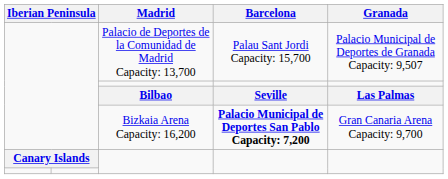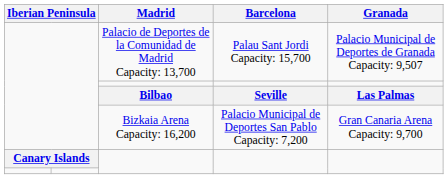(271, 127) bold -> (271, 127) normal
